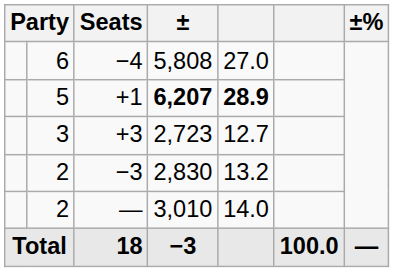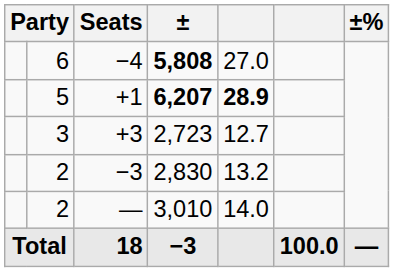(183, 60) normal -> (183, 60) bold
